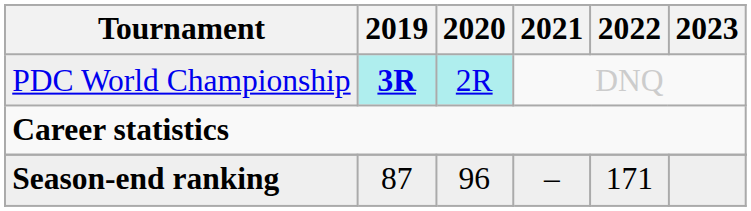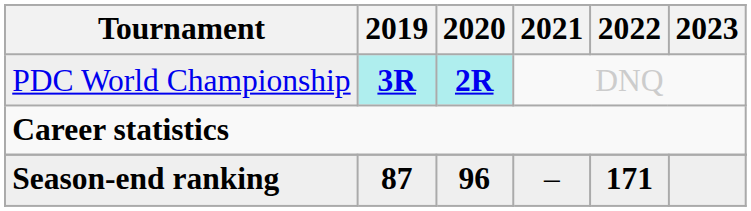(474, 79) normal -> (474, 79) bold
(397, 179) normal -> (397, 179) bold
(474, 179) normal -> (474, 179) bold
(629, 179) normal -> (629, 179) bold
